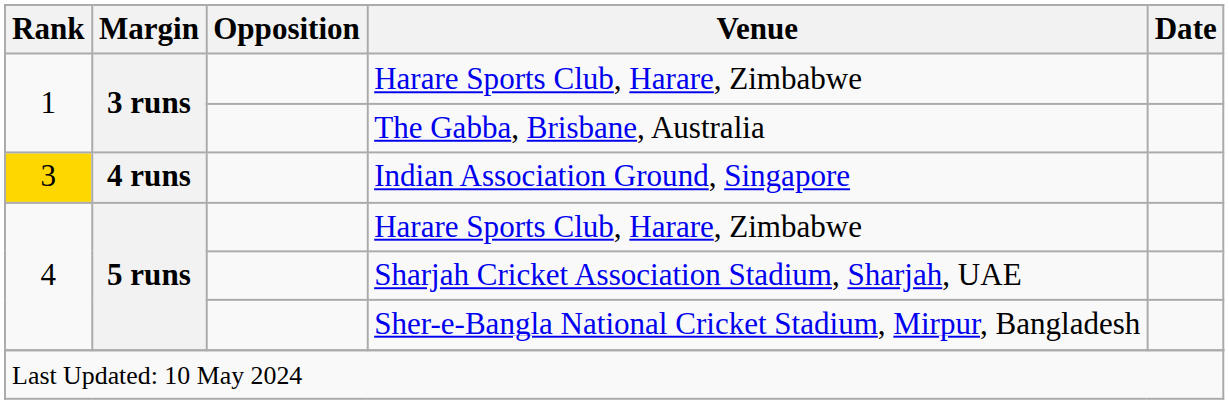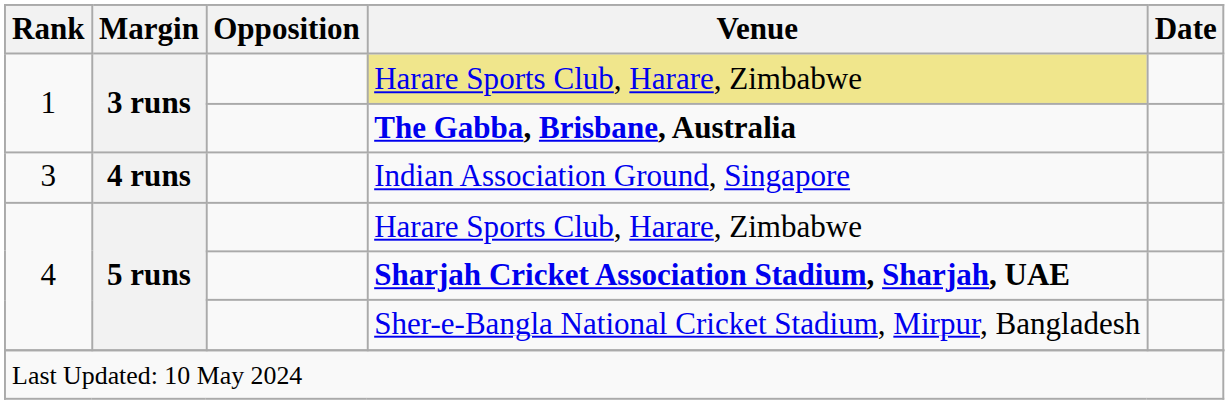(618, 78) no background -> (618, 78) khaki background
(569, 127) normal -> (585, 127) bold
(48, 176) gold background -> (48, 176) no background
(698, 275) normal -> (722, 275) bold
